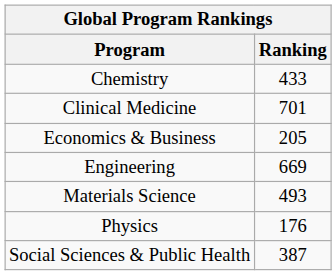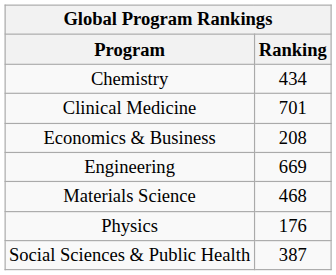(293, 78) 433 -> (293, 78) 434
(293, 137) 205 -> (293, 137) 208
(293, 196) 493 -> (293, 196) 468
